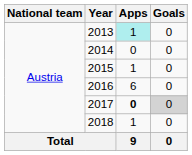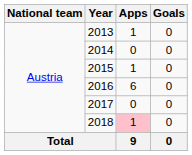(133, 31) paleturquoise background -> (133, 31) no background
(133, 104) bold -> (133, 104) normal
(169, 104) lightgrey background -> (169, 104) no background
(133, 123) no background -> (133, 123) pink background
